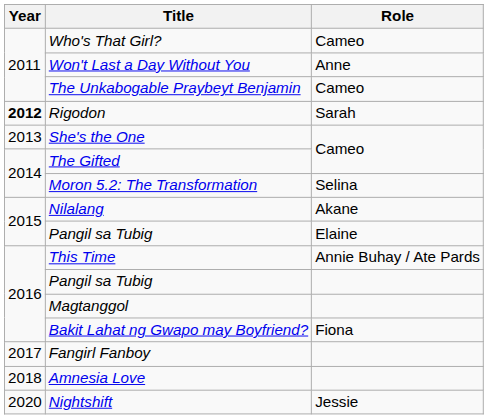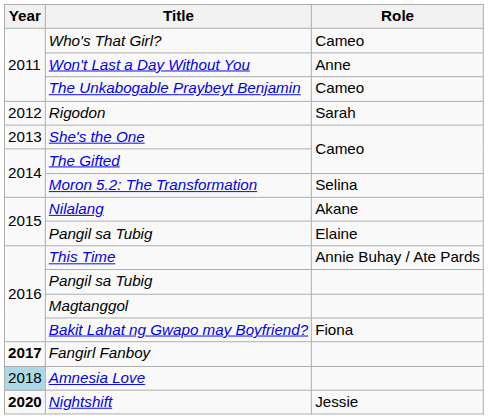(25, 112) bold -> (25, 112) normal
(25, 354) normal -> (25, 354) bold
(25, 378) no background -> (25, 378) lightblue background
(25, 402) normal -> (25, 402) bold
